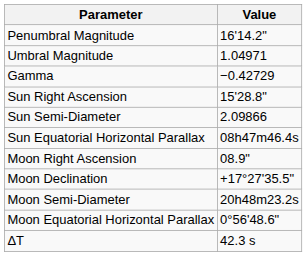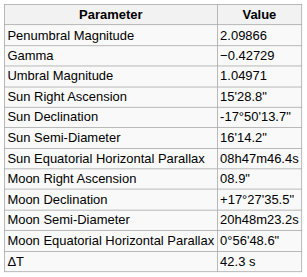(243, 35) 16'14.2" -> (244, 35) 2.09866
rows swapped: (60, 55) <-> (30, 76)
+ row: (53, 117)
(244, 117) 2.09866 -> (243, 138) 16'14.2"
